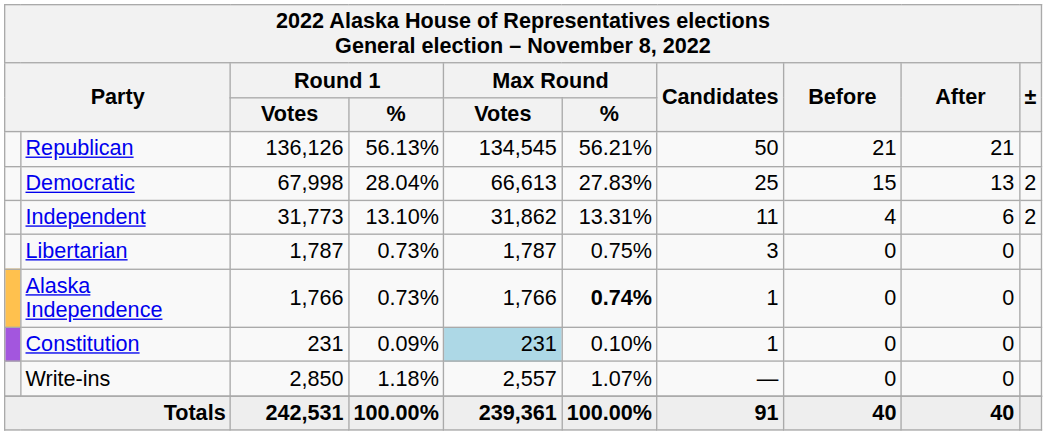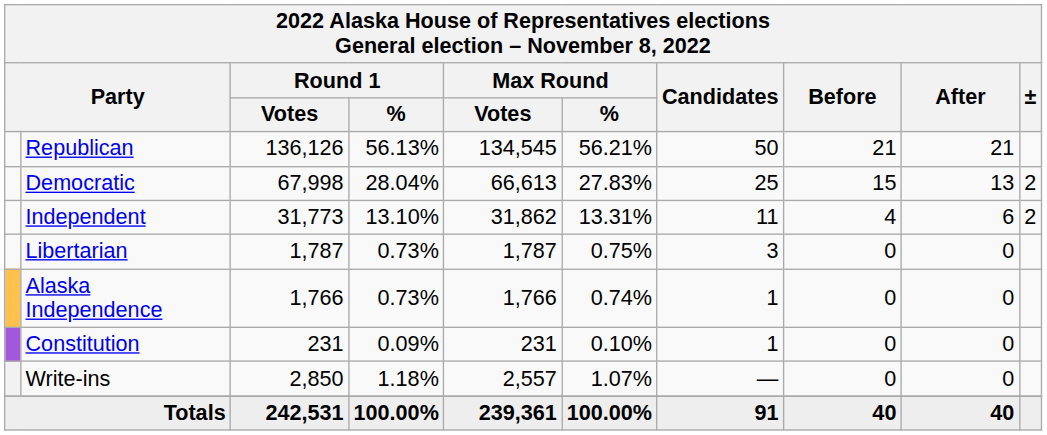(621, 297) bold -> (621, 297) normal
(539, 344) lightblue background -> (539, 344) no background
